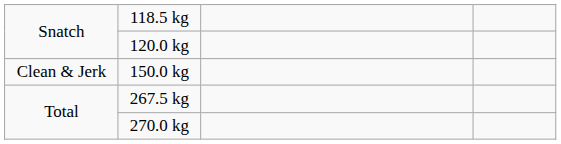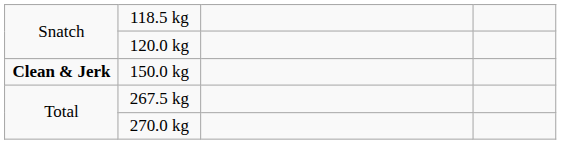(61, 71) normal -> (61, 71) bold
